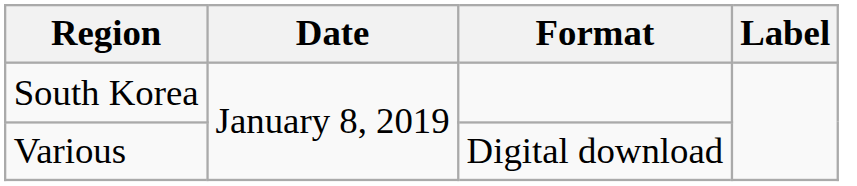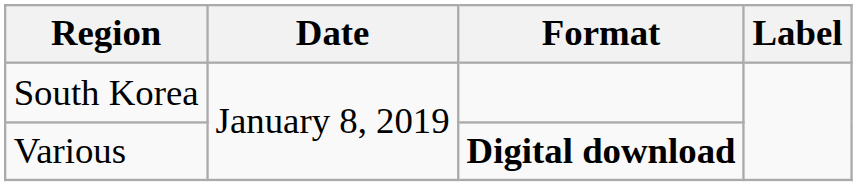(595, 150) normal -> (601, 150) bold
